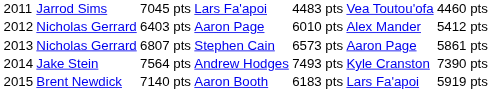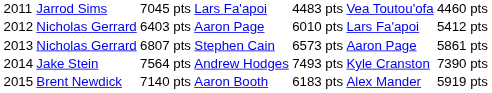(384, 27) Alex Mander -> (383, 27) Lars Fa'apoi
(383, 82) Lars Fa'apoi -> (384, 82) Alex Mander
